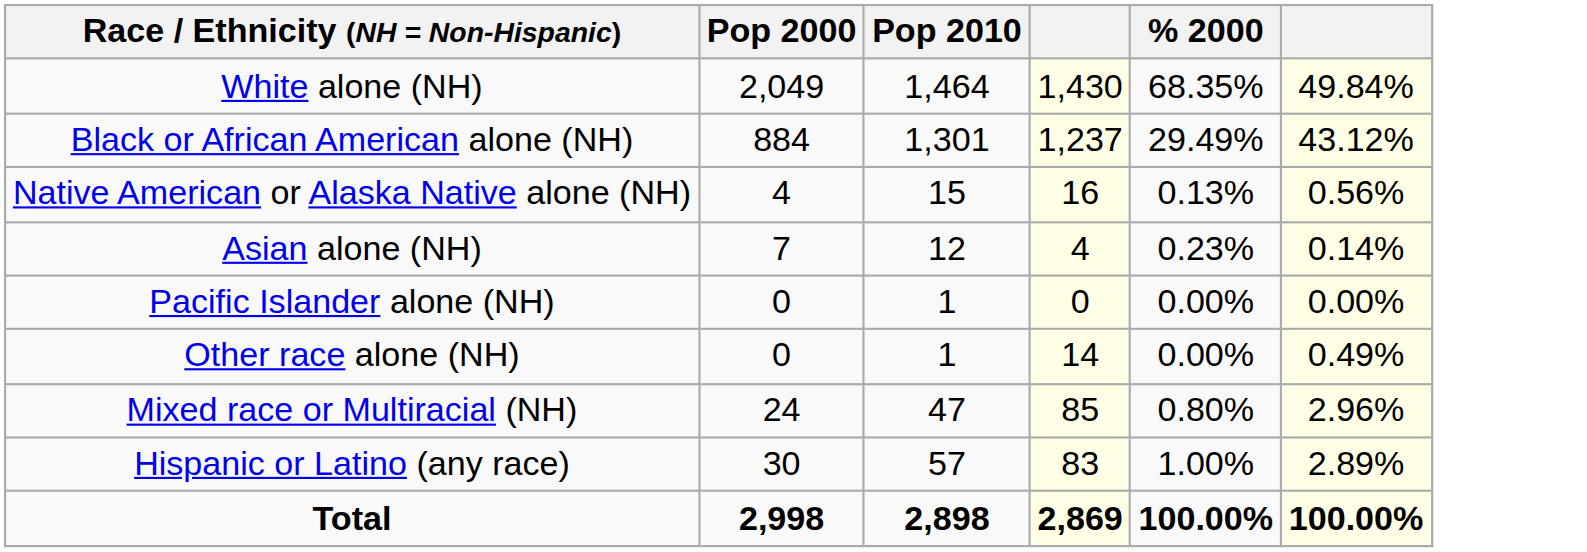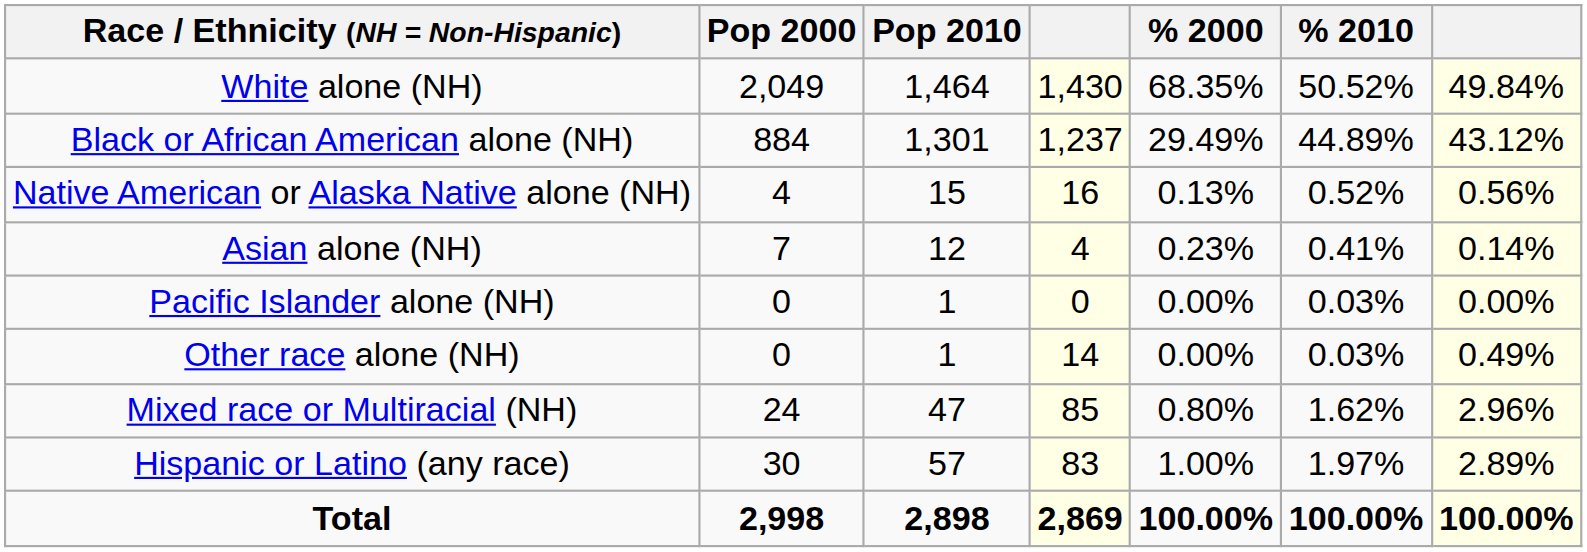+ column: (1356, 31)
